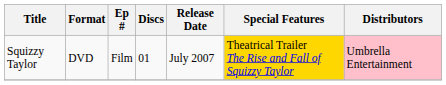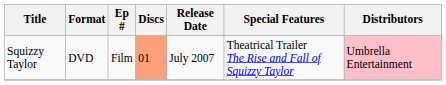(144, 57) no background -> (144, 57) lightsalmon background
(274, 57) gold background -> (274, 57) no background
